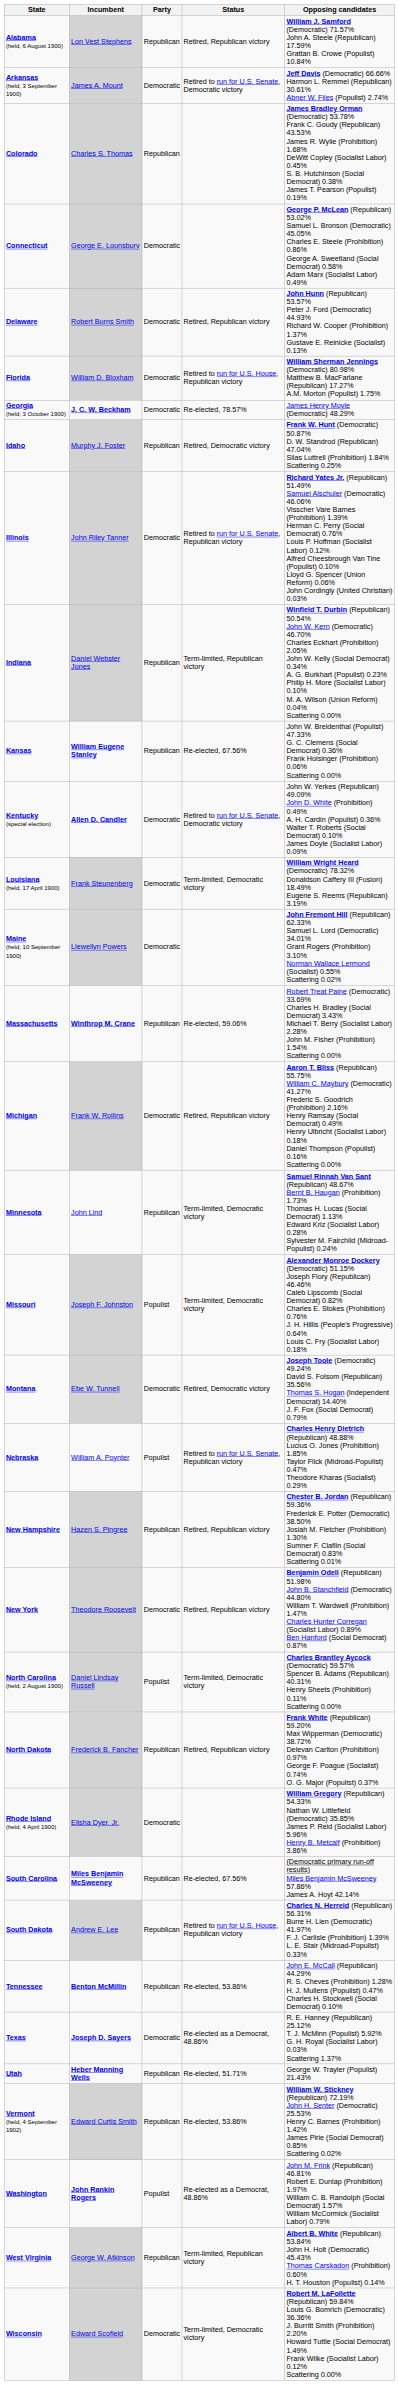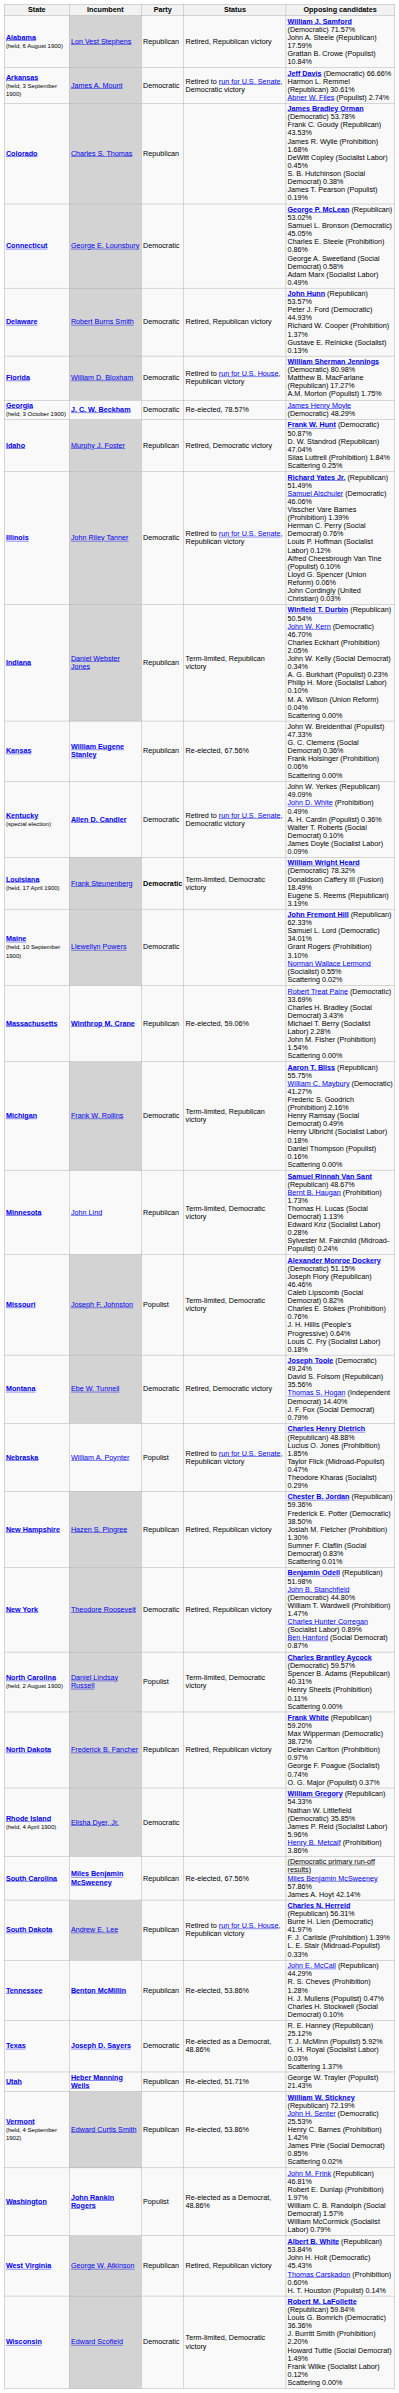(162, 883) normal -> (163, 883) bold
(226, 1116) Retired, Republican victory -> (225, 1116) Term-limited, Republican victory
(223, 2258) Term-limited, Republican victory -> (229, 2266) Retired, Republican victory
